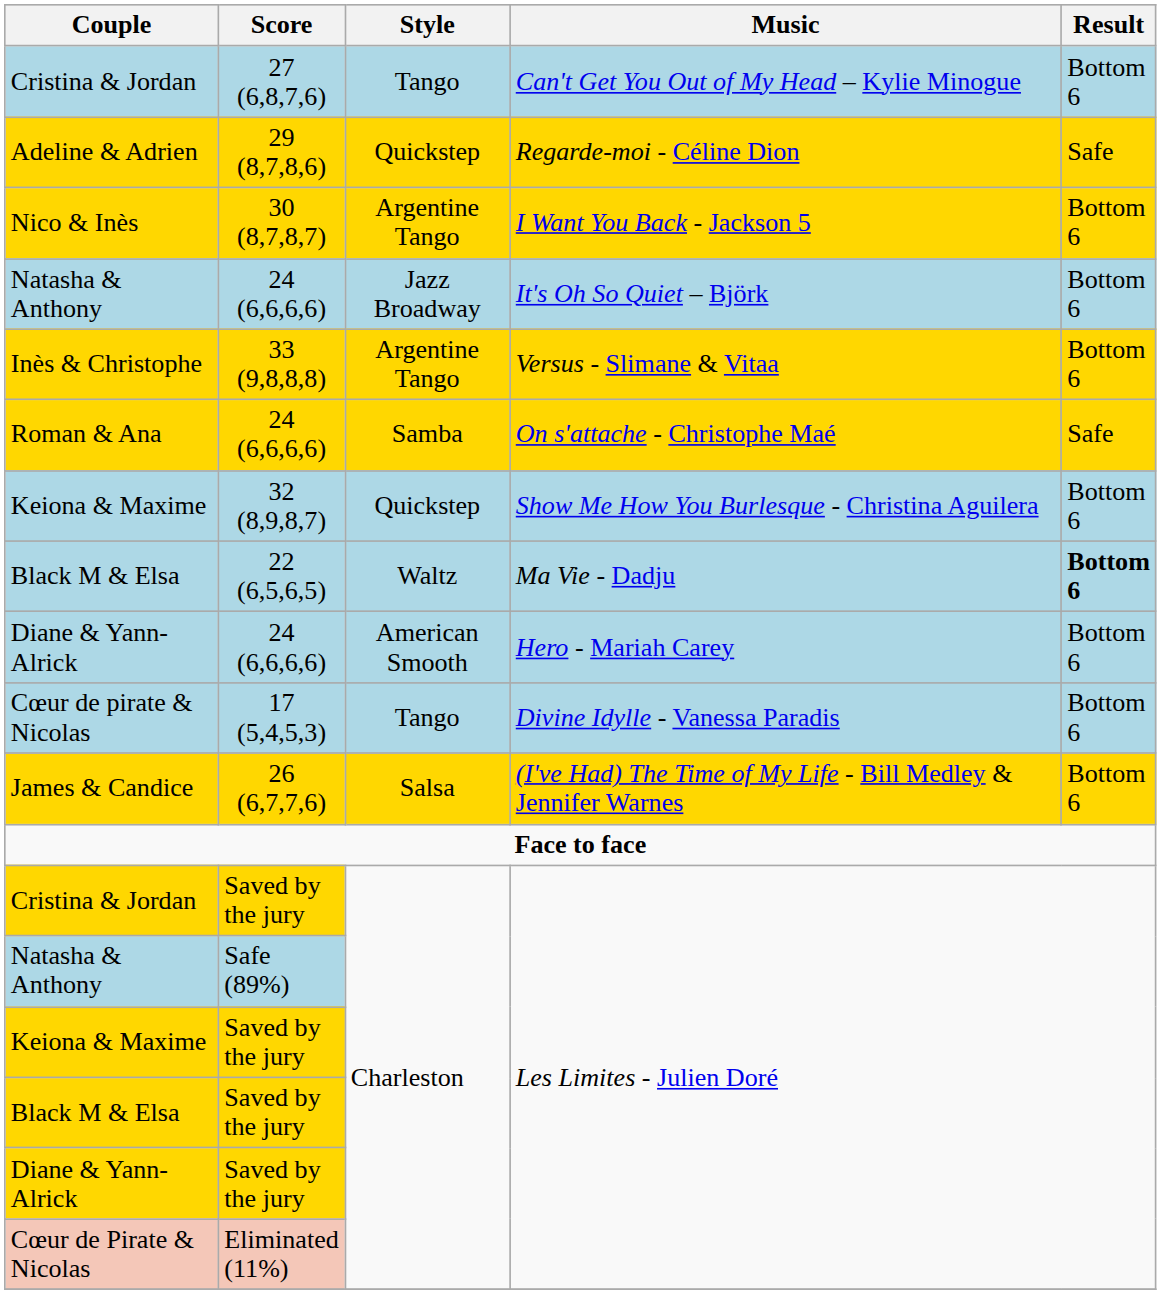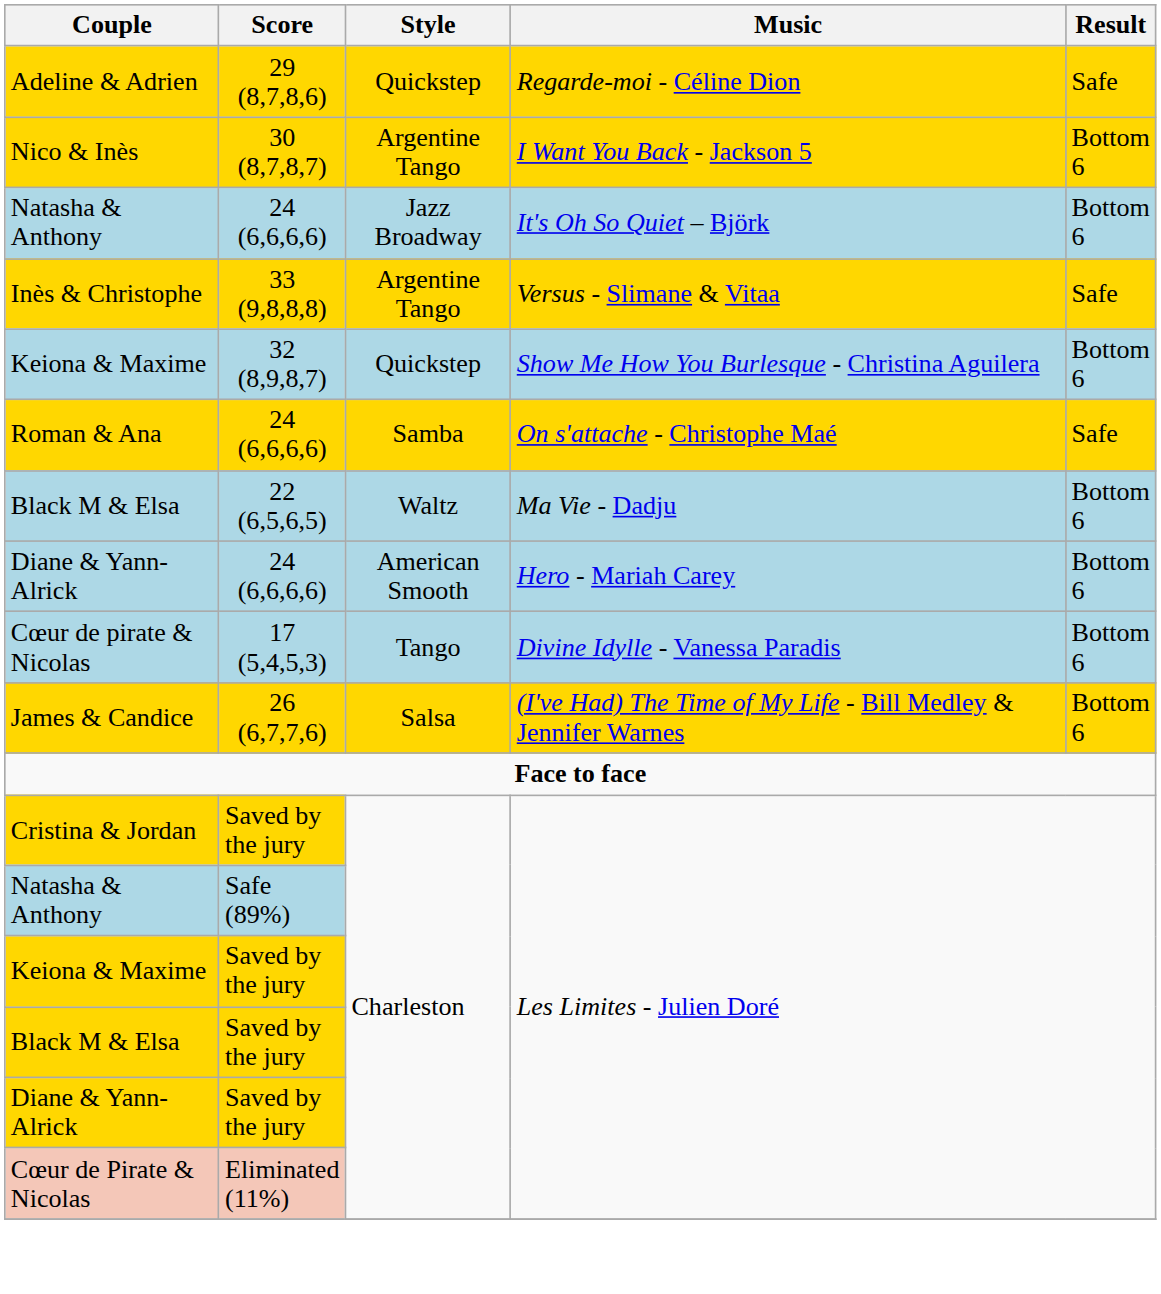- row: (104, 81)
(1106, 364) Bottom 6 -> (1095, 293) Safe
rows swapped: (109, 505) <-> (86, 434)
(1109, 576) bold -> (1111, 505) normal
